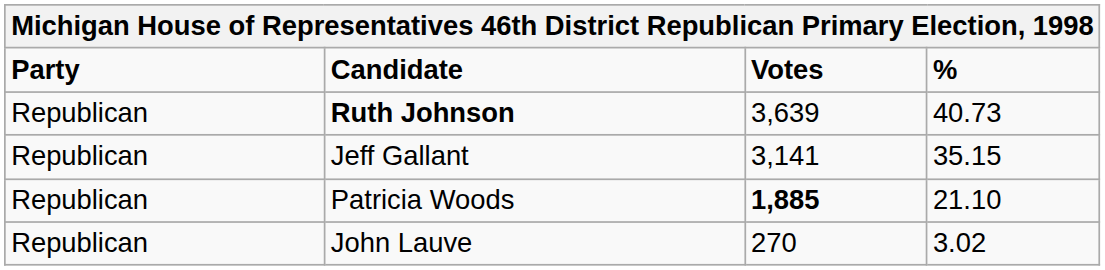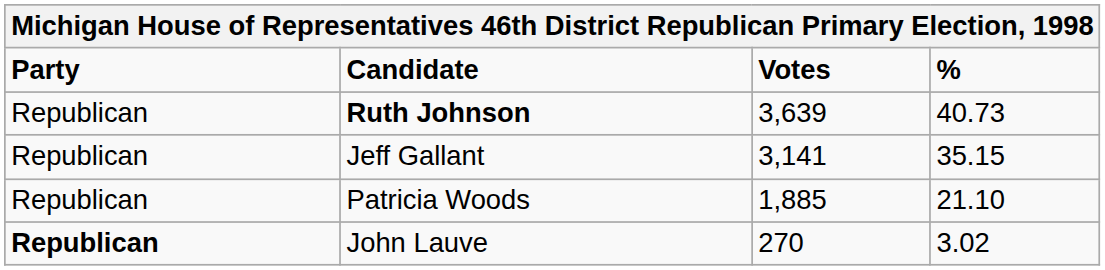(785, 199) bold -> (792, 199) normal
(80, 243) normal -> (85, 243) bold
